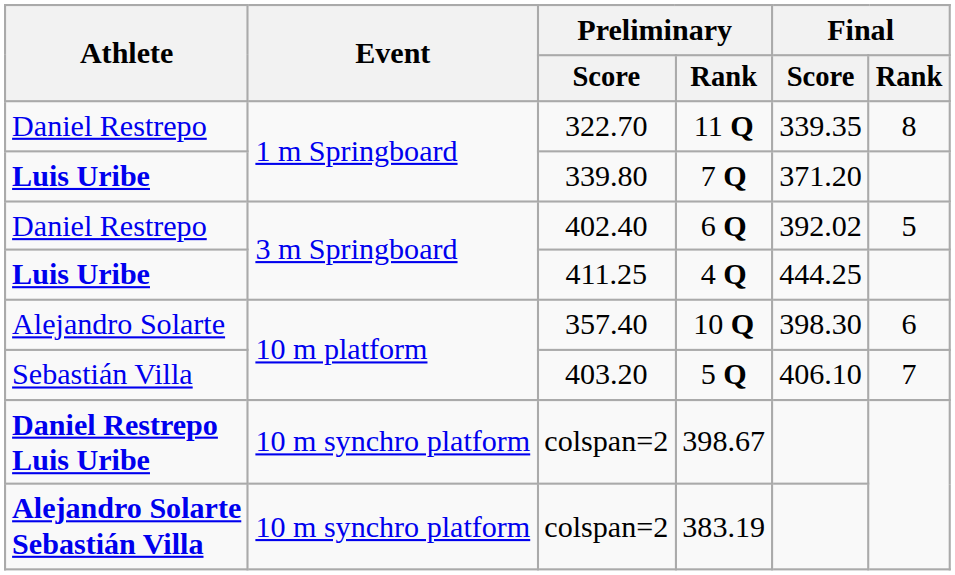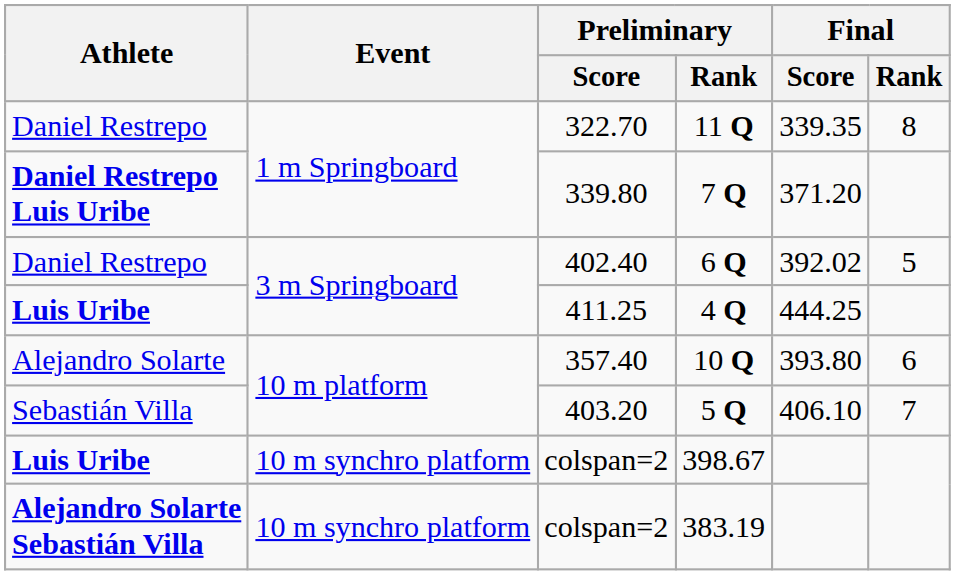(81, 175) Luis Uribe -> (115, 193) Daniel Restrepo Luis Uribe
(821, 324) 398.30 -> (821, 360) 393.80
(115, 441) Daniel Restrepo Luis Uribe -> (81, 459) Luis Uribe
